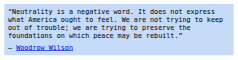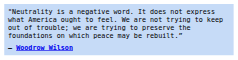(41, 48) normal -> (41, 48) bold
